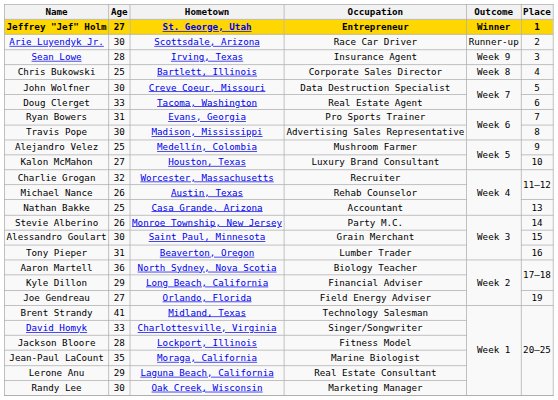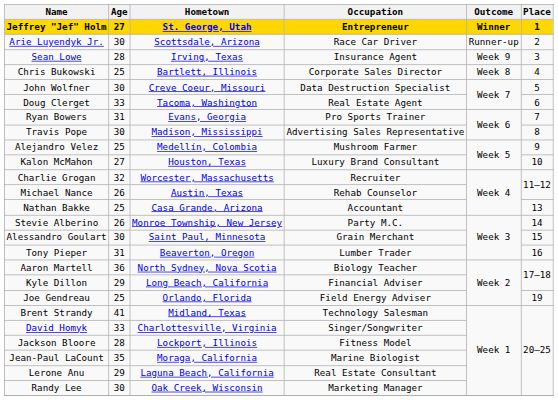(119, 298) 27 -> (119, 298) 25
